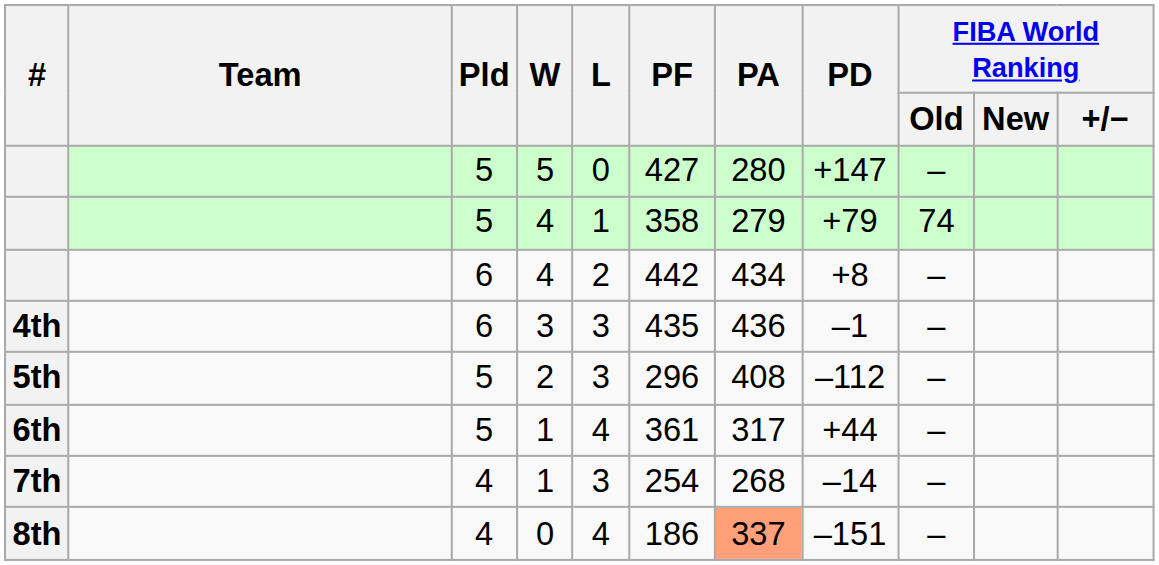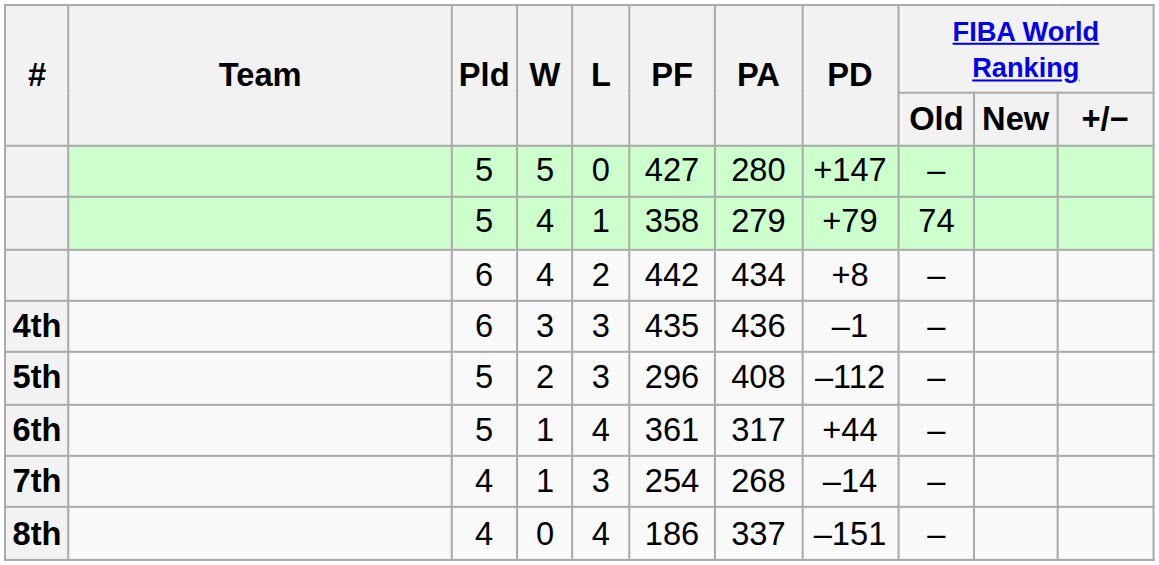(758, 532) lightsalmon background -> (758, 532) no background
